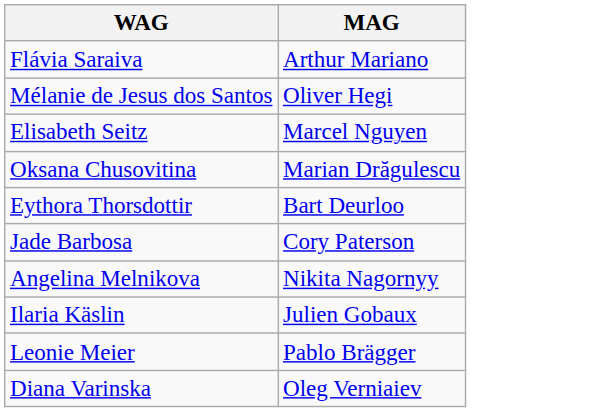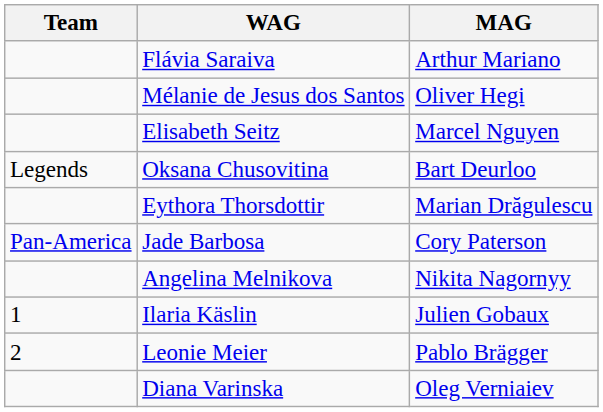+ column: (71, 22)
(372, 168) Marian Drăgulescu -> (476, 168) Bart Deurloo
(343, 205) Bart Deurloo -> (504, 205) Marian Drăgulescu
